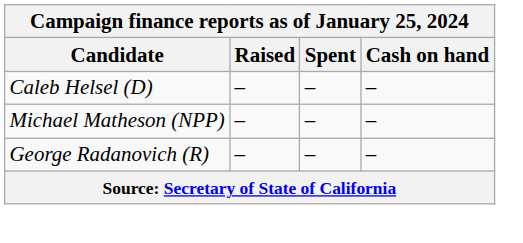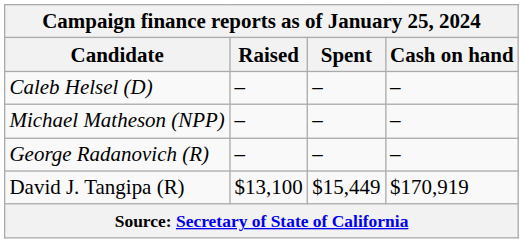+ row: (97, 187)
